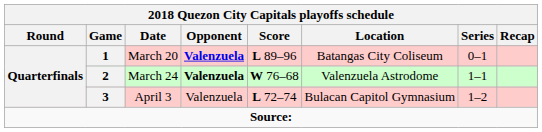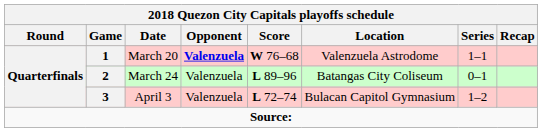(274, 55) L 89–96 -> (274, 55) W 76–68
(380, 55) Batangas City Coliseum -> (380, 55) Valenzuela Astrodome
(478, 55) 0–1 -> (478, 55) 1–1
(214, 76) bold -> (214, 76) normal
(274, 76) W 76–68 -> (274, 76) L 89–96
(380, 76) Valenzuela Astrodome -> (380, 76) Batangas City Coliseum
(478, 76) 1–1 -> (478, 76) 0–1
